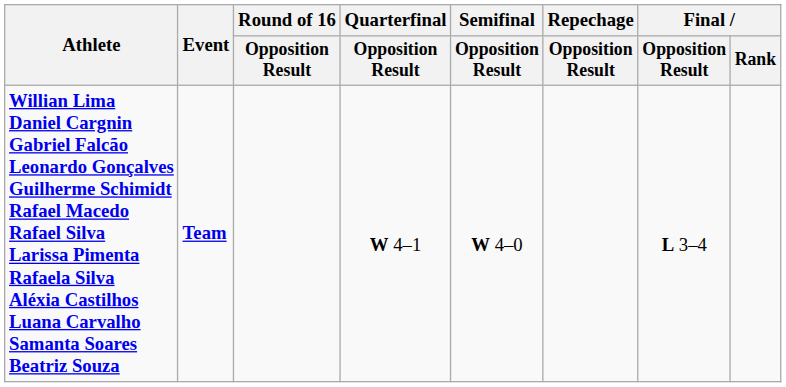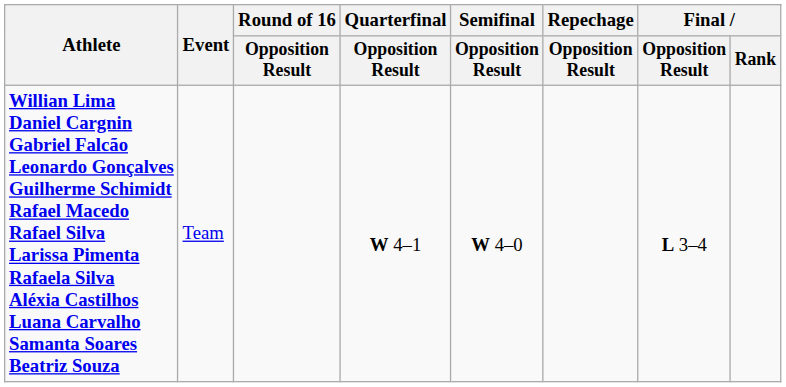(205, 233) bold -> (203, 233) normal
